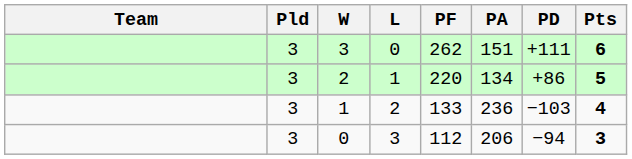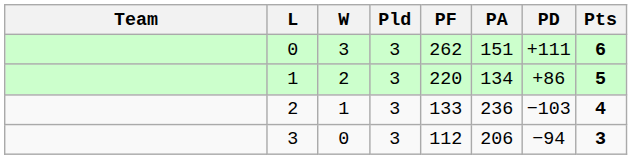columns swapped: (293, 20) <-> (395, 20)
